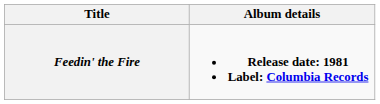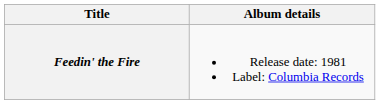(282, 69) bold -> (282, 69) normal
